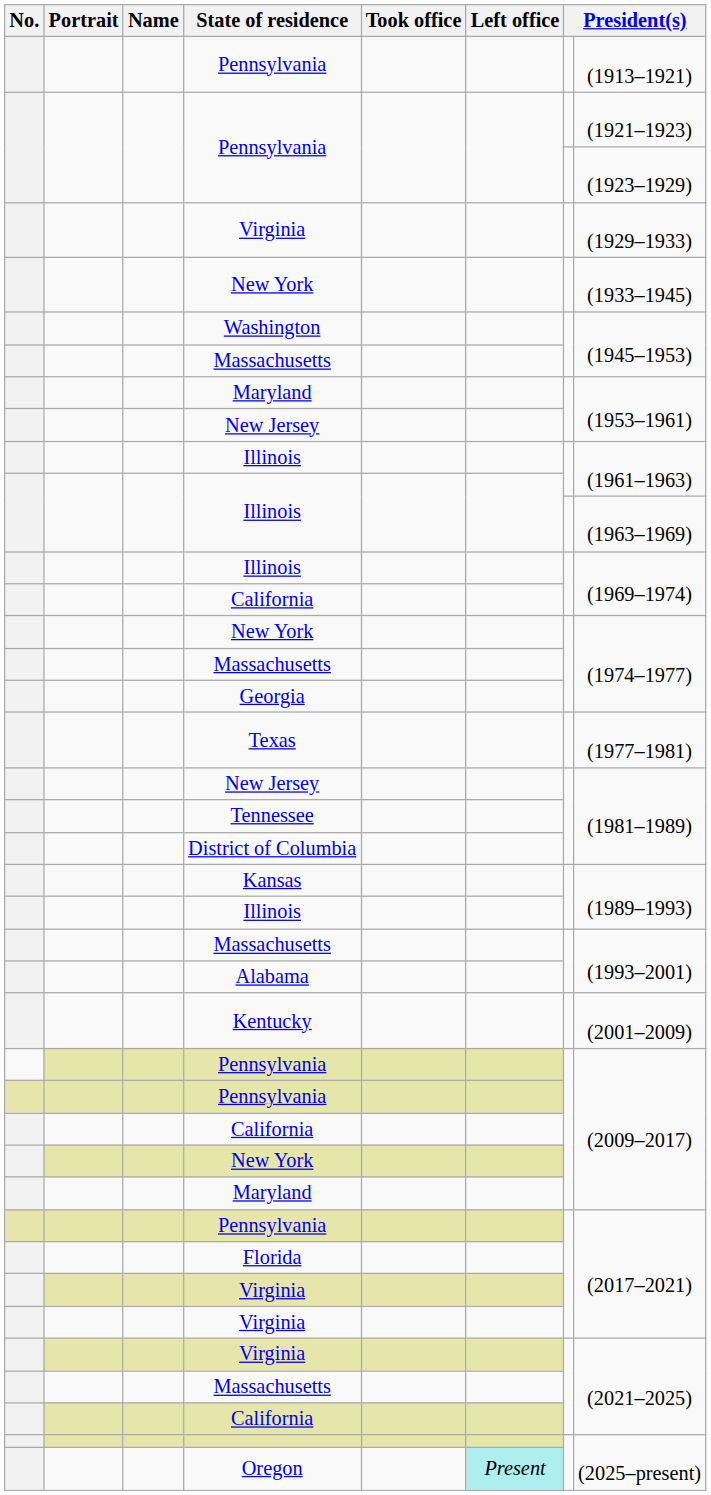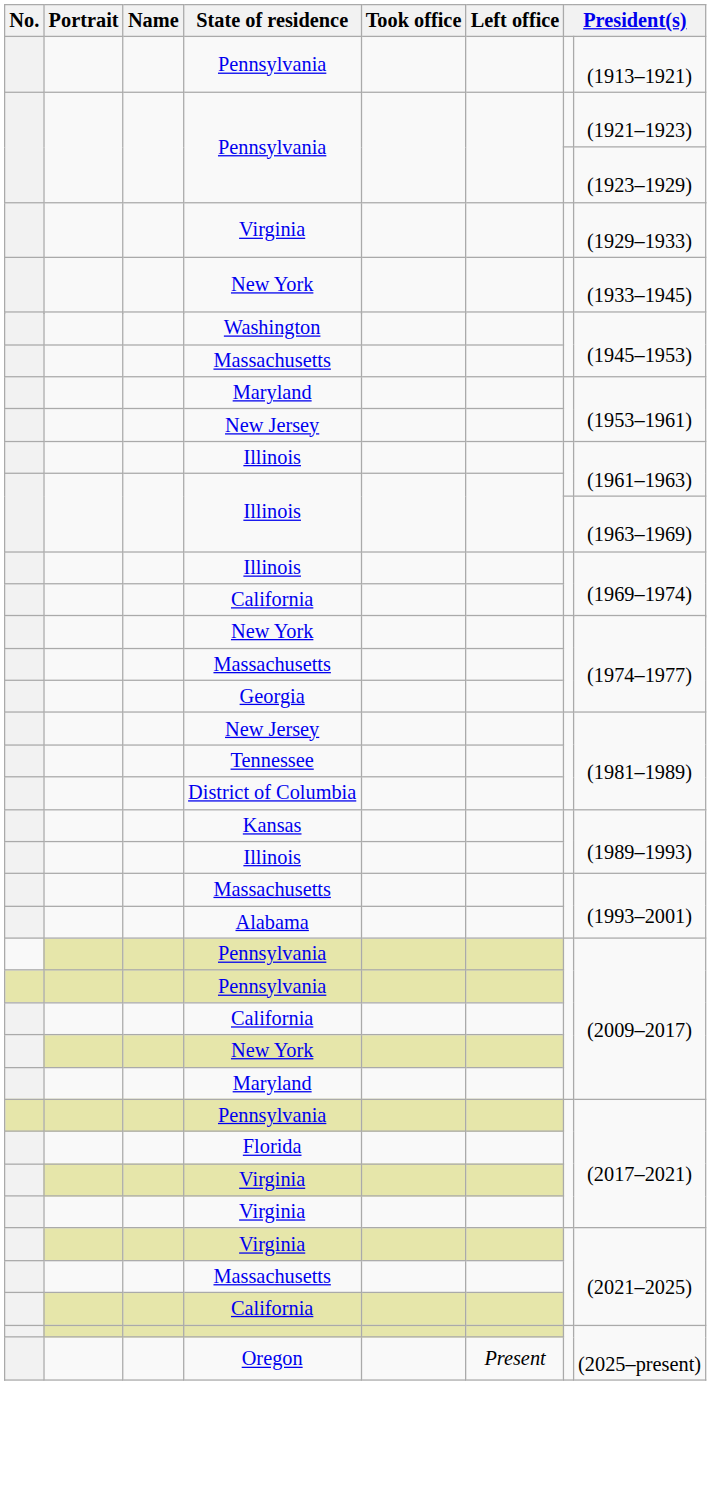- row: (24, 740)
- row: (24, 1021)
(515, 1468) paleturquoise background -> (515, 1358) no background
